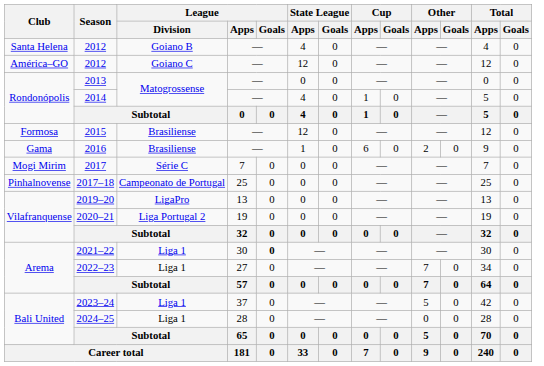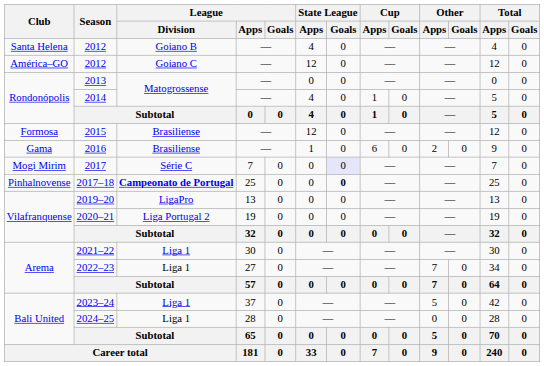(335, 166) no background -> (343, 166) lavender background
(172, 183) normal -> (176, 183) bold
(335, 183) normal -> (343, 183) bold
(272, 251) bold -> (280, 251) normal
